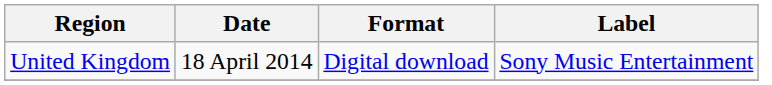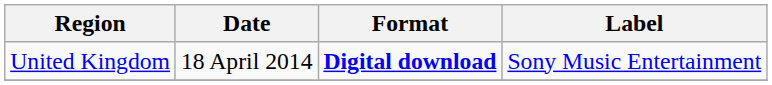(406, 60) normal -> (410, 60) bold
